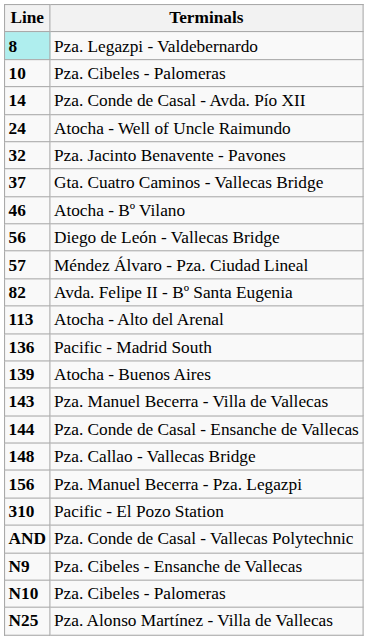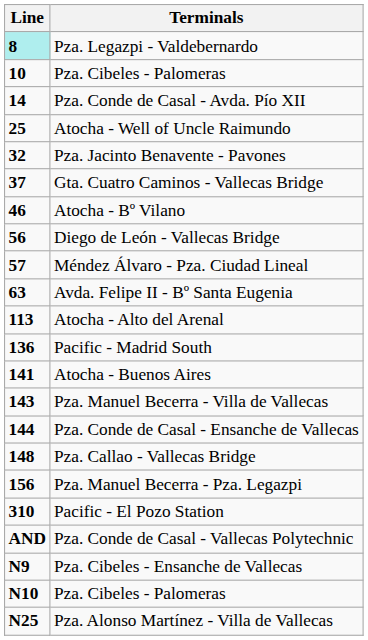(17, 127) 24 -> (17, 127) 25
(17, 292) 82 -> (17, 292) 63
(21, 374) 139 -> (21, 374) 141
